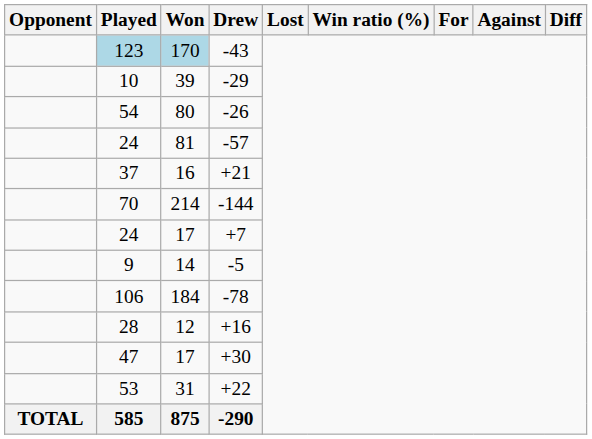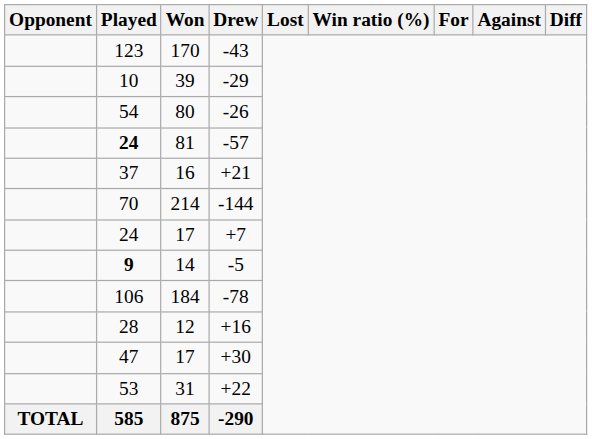(129, 50) lightblue background -> (129, 50) no background
(185, 50) lightblue background -> (185, 50) no background
(129, 142) normal -> (129, 142) bold
(129, 265) normal -> (129, 265) bold
